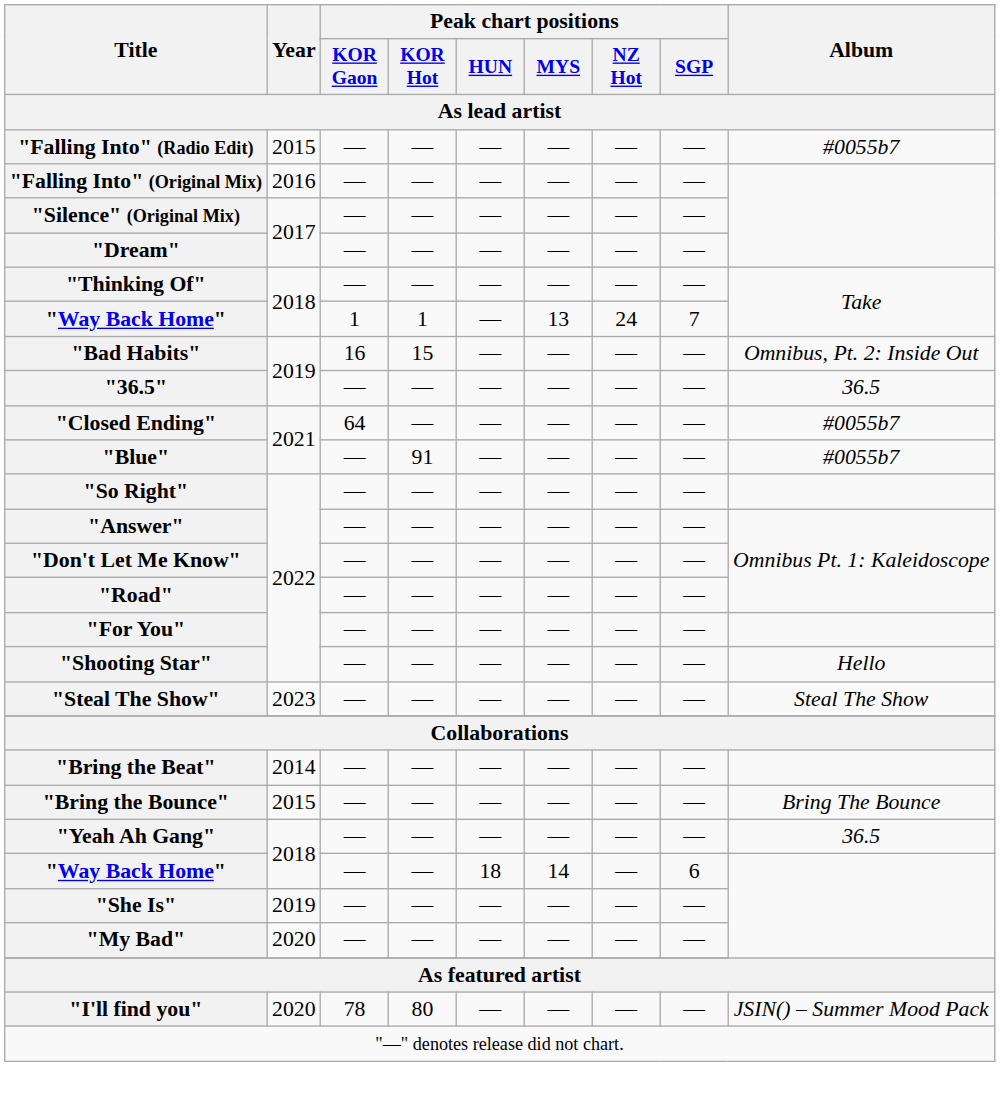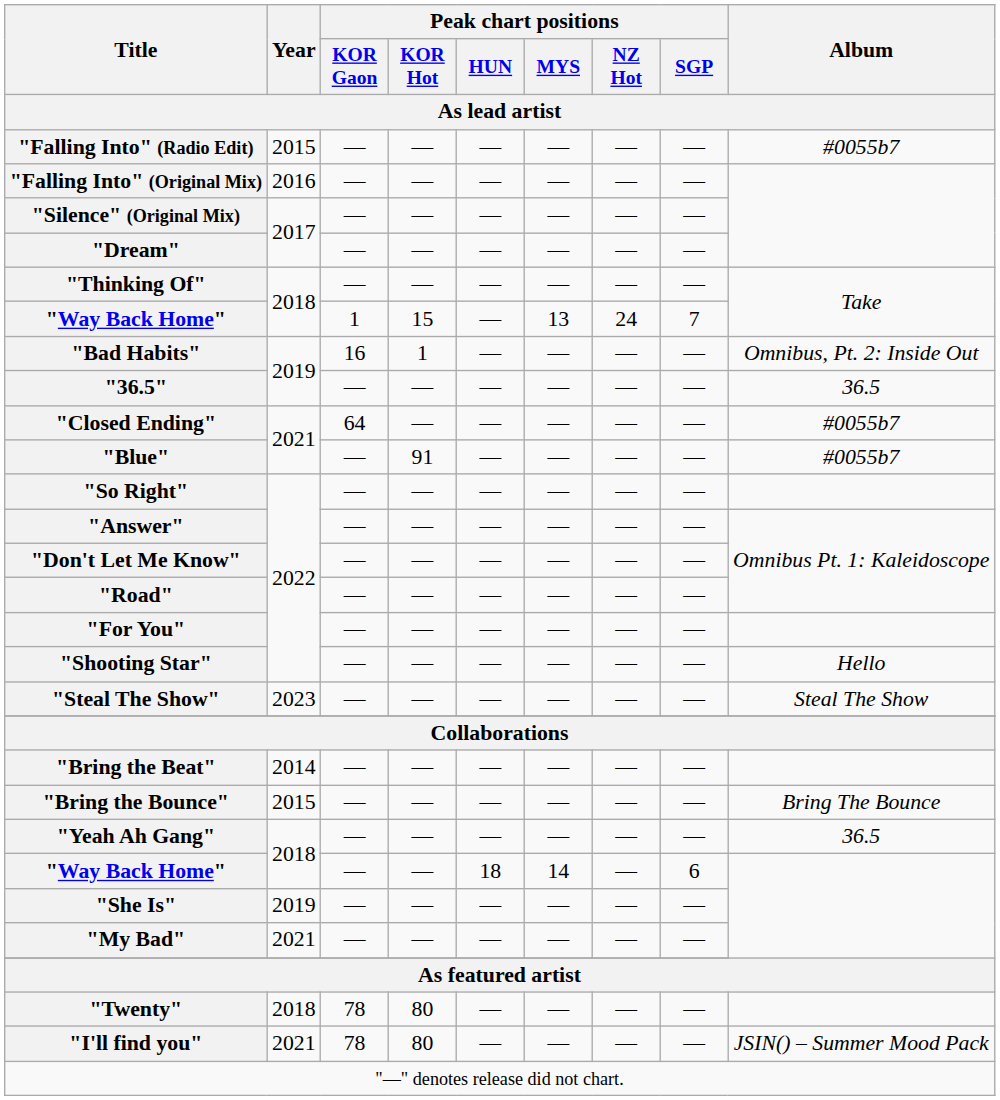(422, 318) 1 -> (422, 318) 15
(422, 353) 15 -> (422, 353) 1
(294, 939) 2020 -> (294, 939) 2021
+ row: (136, 1008)
(294, 1008) 2020 -> (294, 1043) 2021
